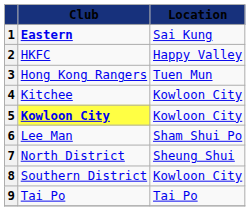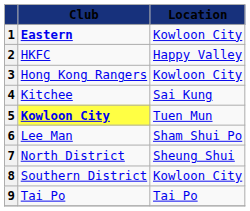(183, 35) Sai Kung -> (198, 35) Kowloon City
(183, 75) Tuen Mun -> (198, 75) Kowloon City
(198, 95) Kowloon City -> (183, 95) Sai Kung
(198, 115) Kowloon City -> (183, 115) Tuen Mun
